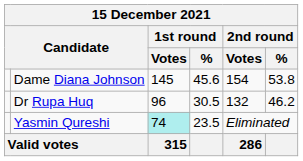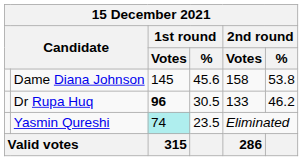(237, 79) 154 -> (237, 79) 158
(158, 101) normal -> (158, 101) bold
(237, 101) 132 -> (237, 101) 133
